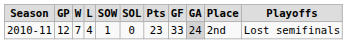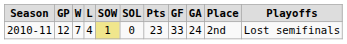(107, 30) no background -> (107, 30) khaki background
(195, 30) lightgrey background -> (195, 30) no background
